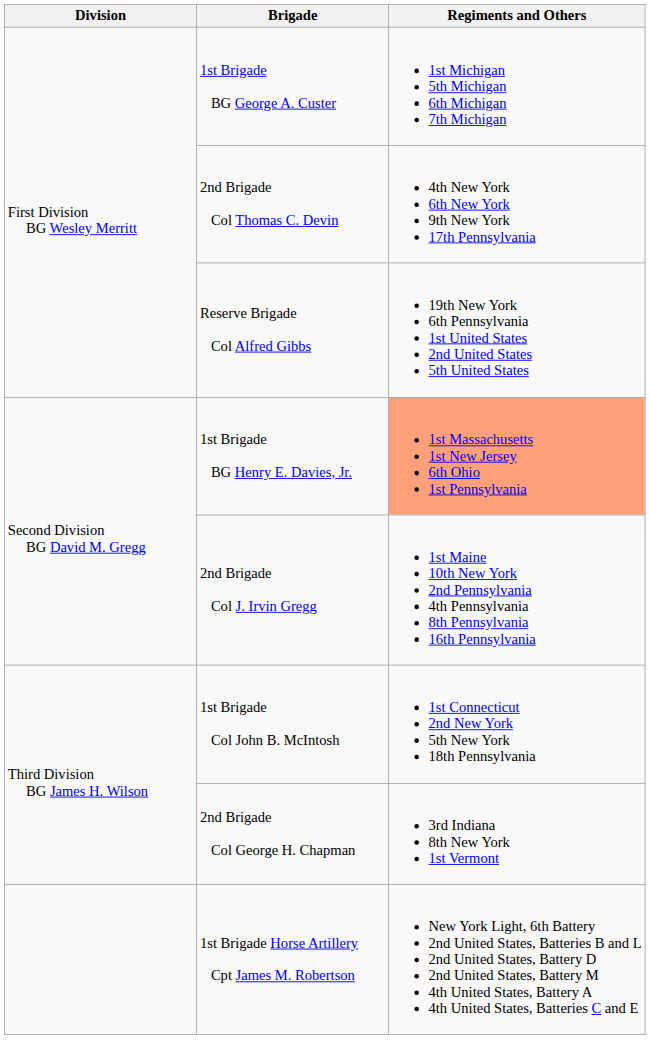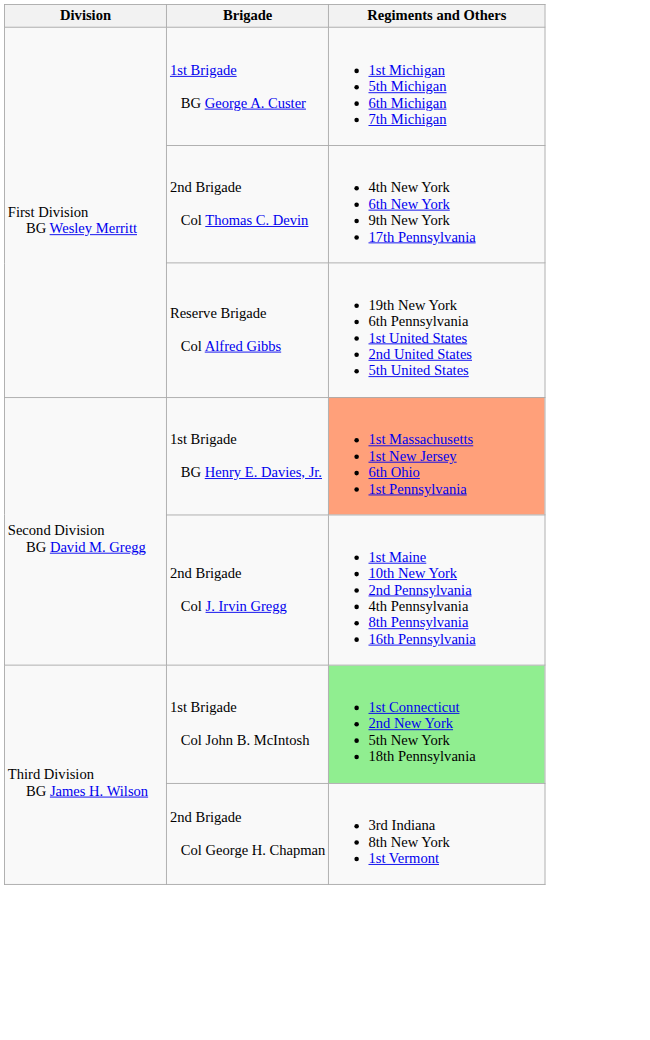(517, 732) no background -> (437, 732) lightgreen background
- row: (279, 959)
